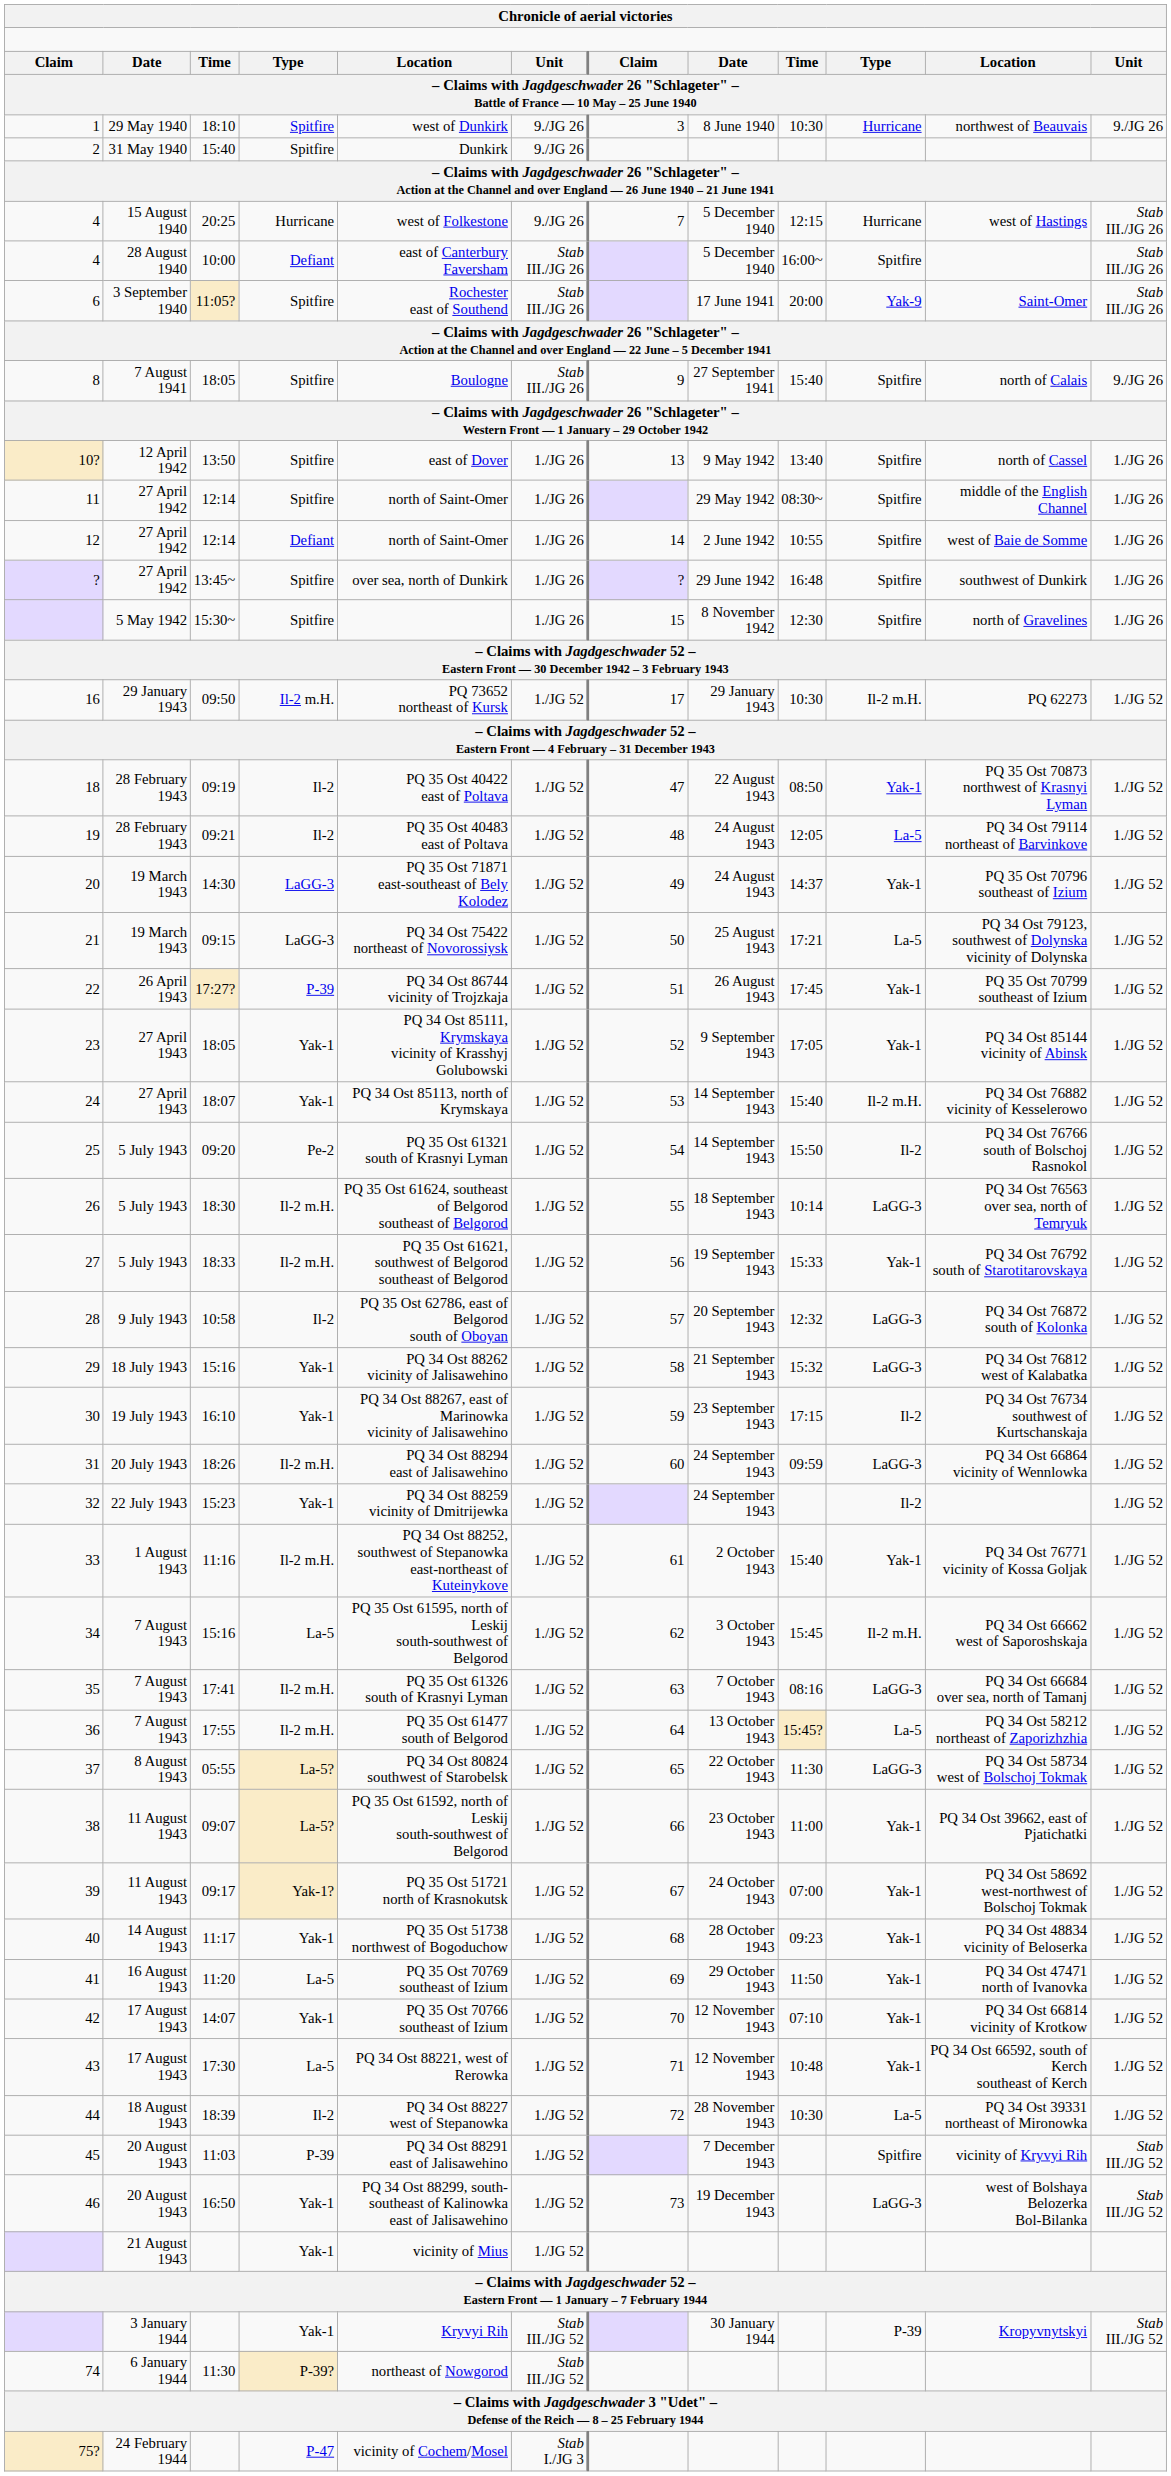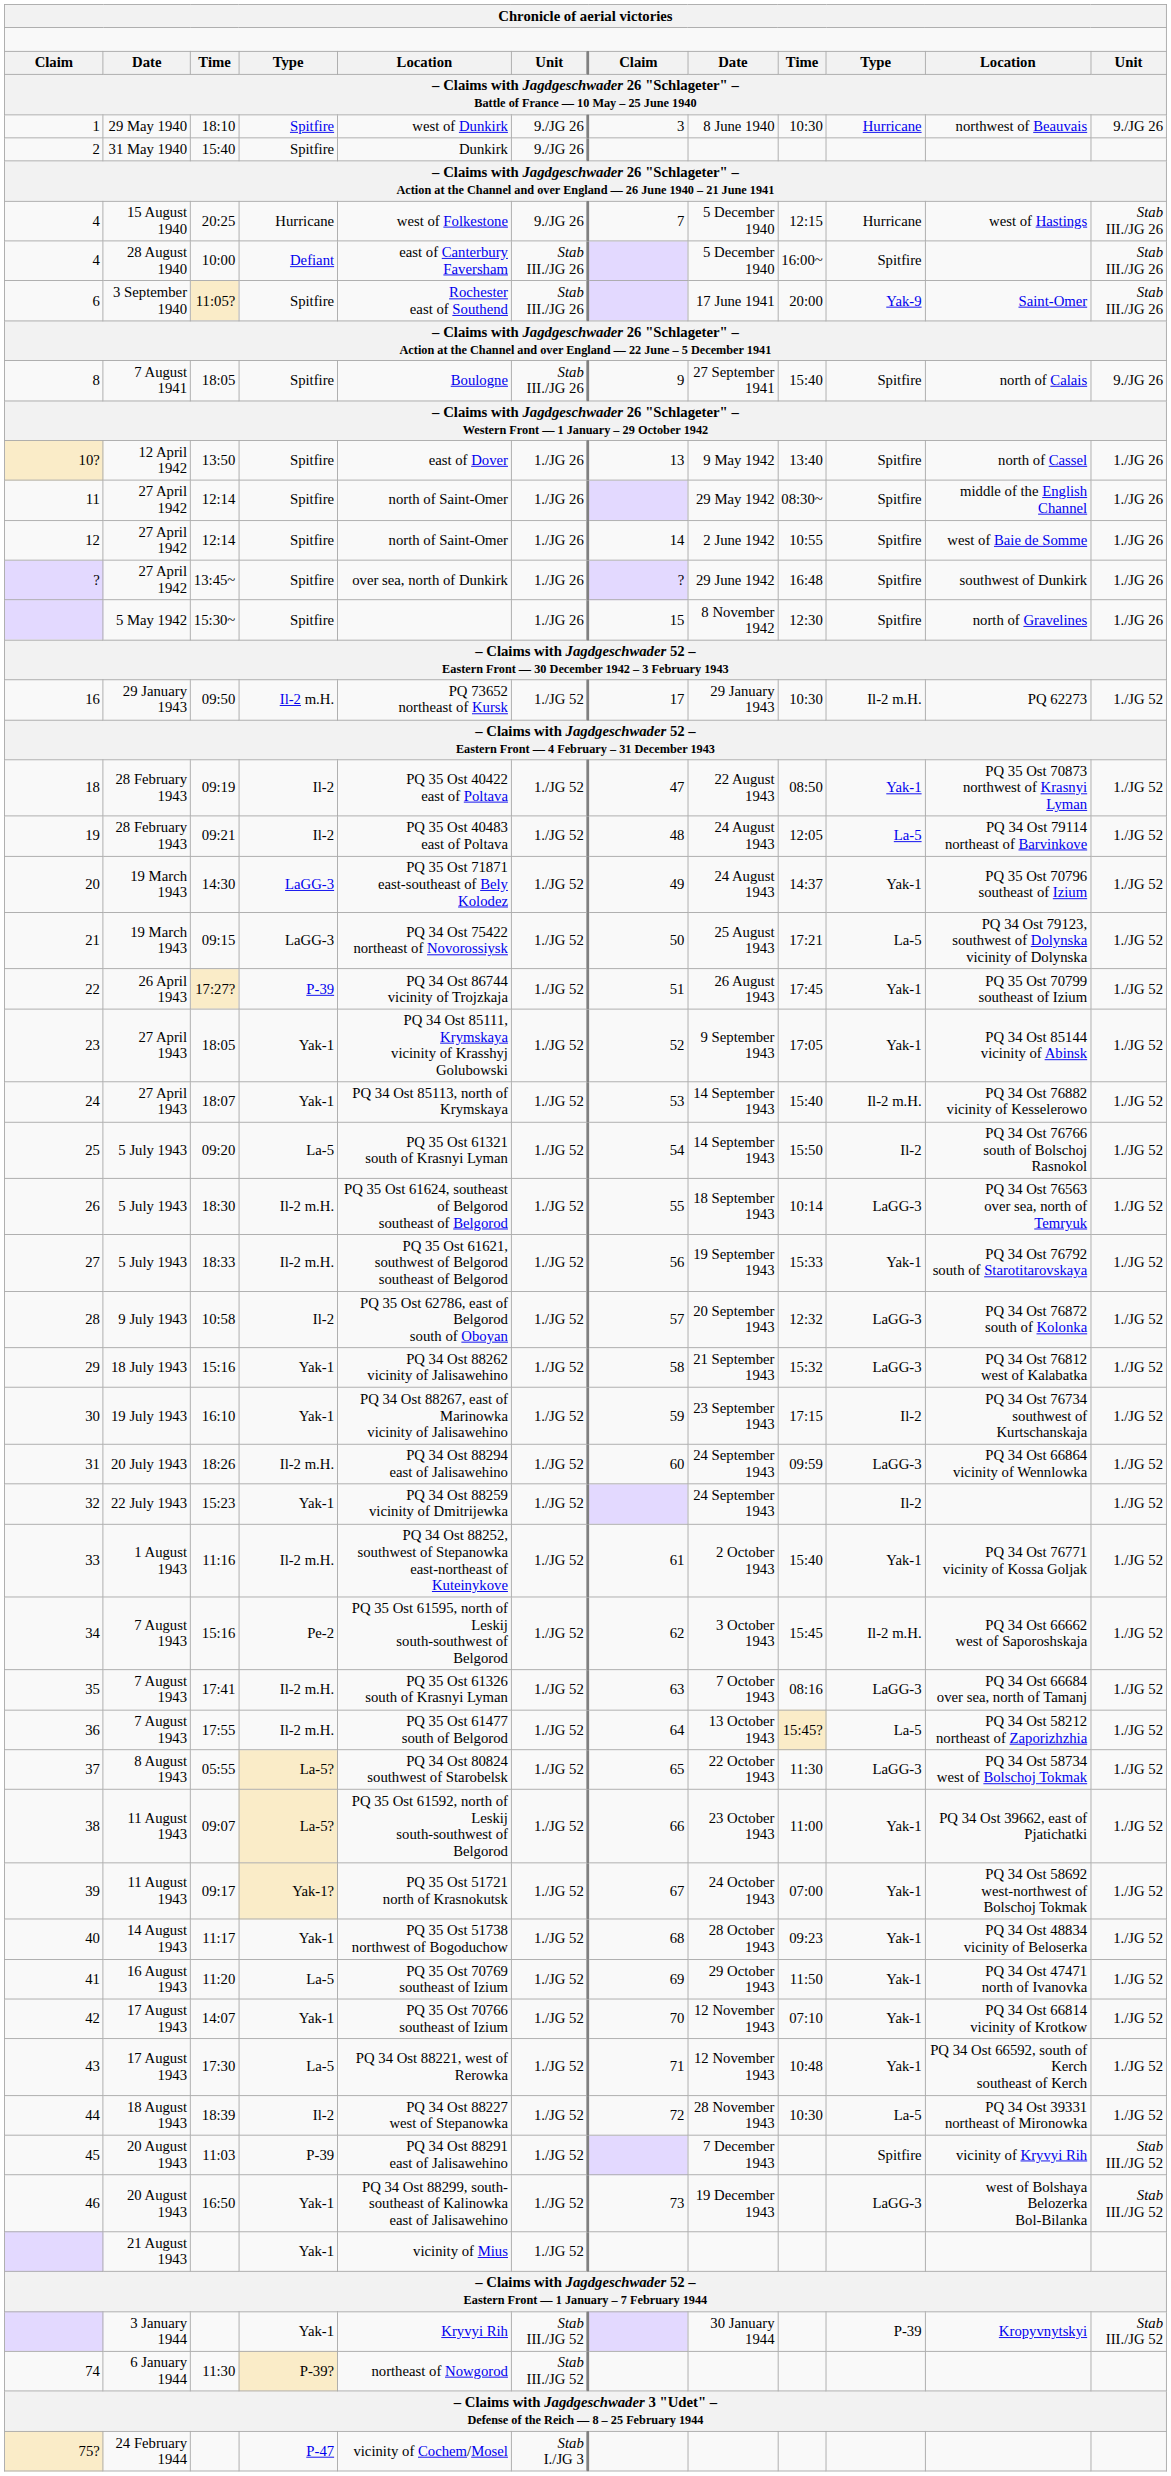(312, 540) Defiant -> (312, 540) Spitfire
(321, 1150) Pe-2 -> (320, 1150) La-5
(320, 1633) La-5 -> (321, 1633) Pe-2
